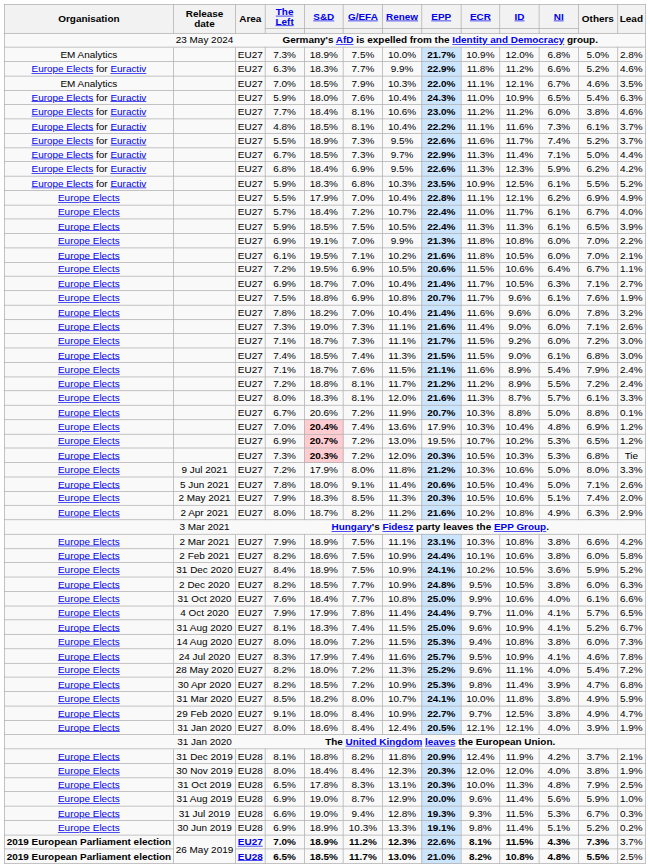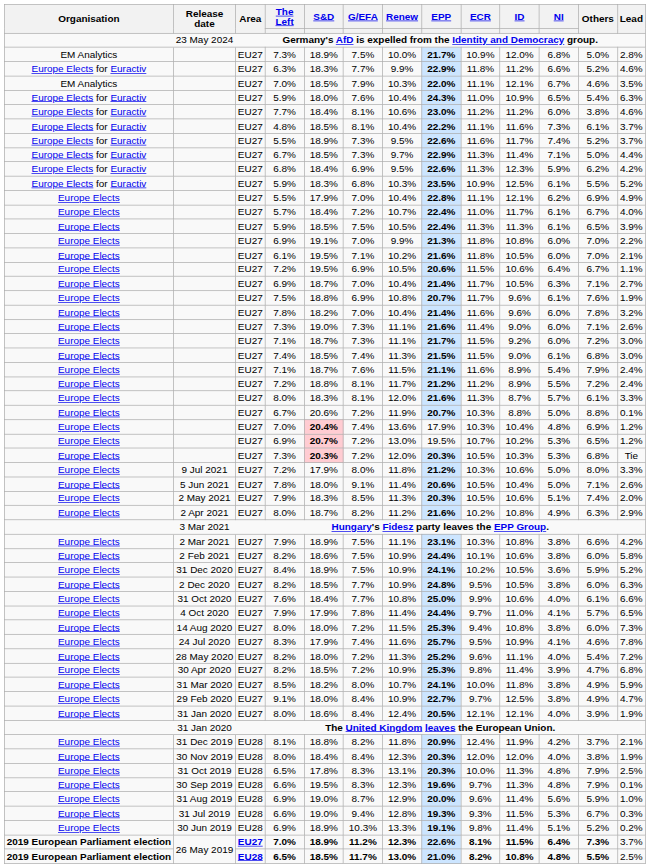- row: (204, 628)
+ row: (204, 785)
(559, 842) 4.3% -> (559, 842) 6.4%
